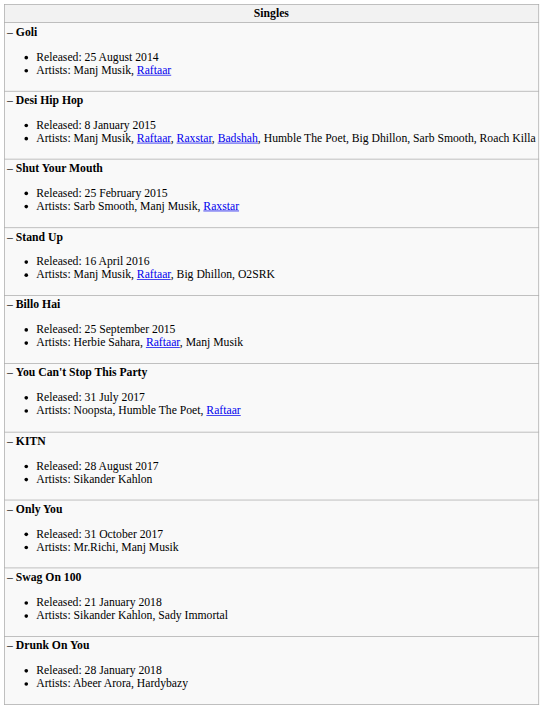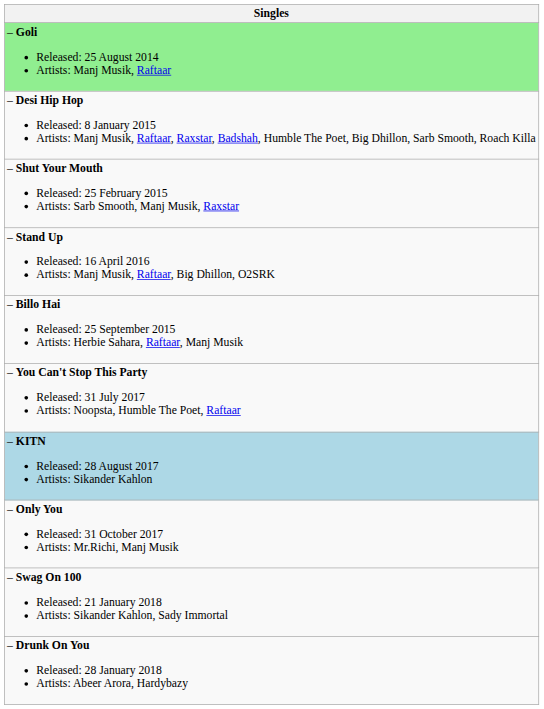(271, 51) no background -> (271, 51) lightgreen background
(271, 460) no background -> (271, 460) lightblue background
